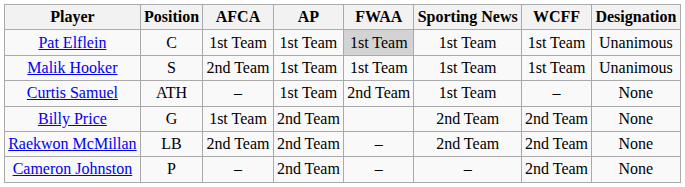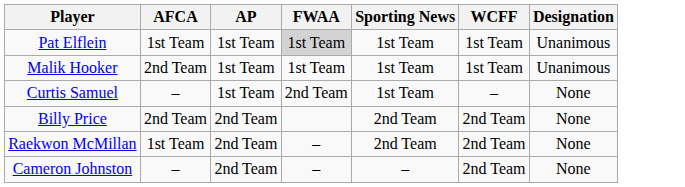- column: (172, 17)
(238, 118) 1st Team -> (175, 118) 2nd Team
(238, 144) 2nd Team -> (175, 144) 1st Team
